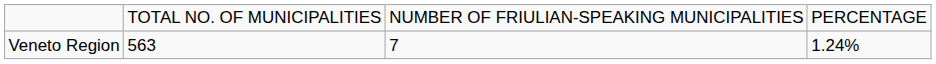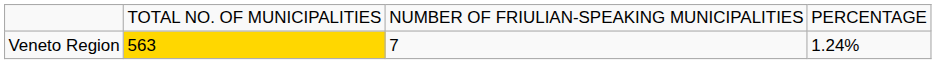(142, 44) no background -> (142, 44) gold background
